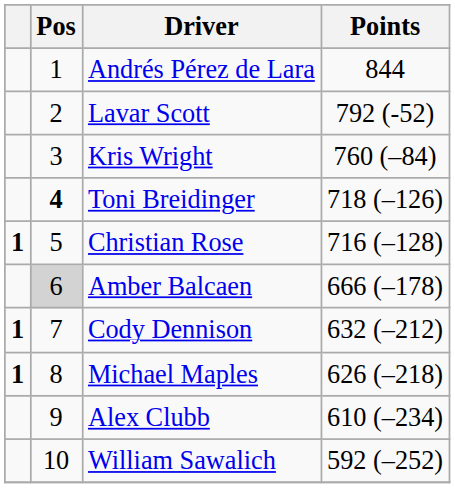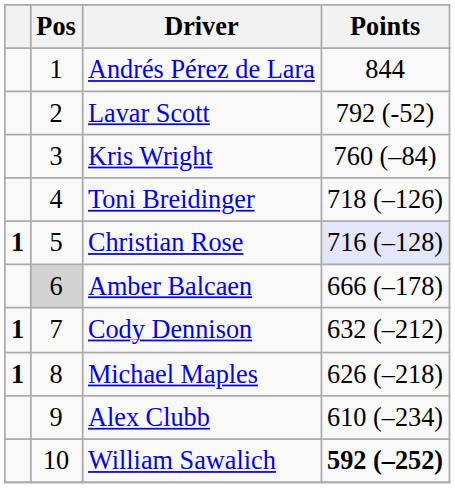(56, 199) bold -> (56, 199) normal
(385, 243) no background -> (385, 243) lavender background
(385, 459) normal -> (385, 459) bold
